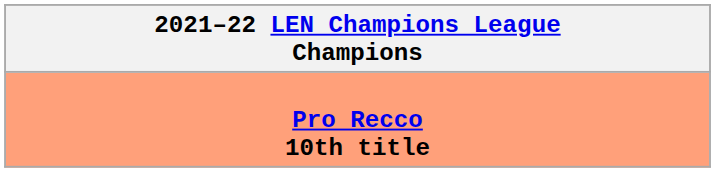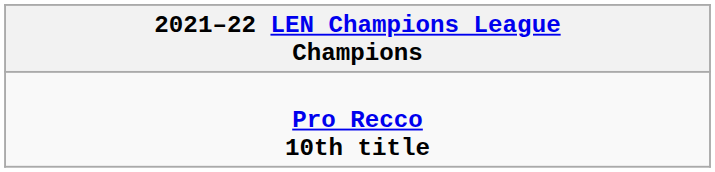(358, 134) lightsalmon background -> (358, 134) no background
